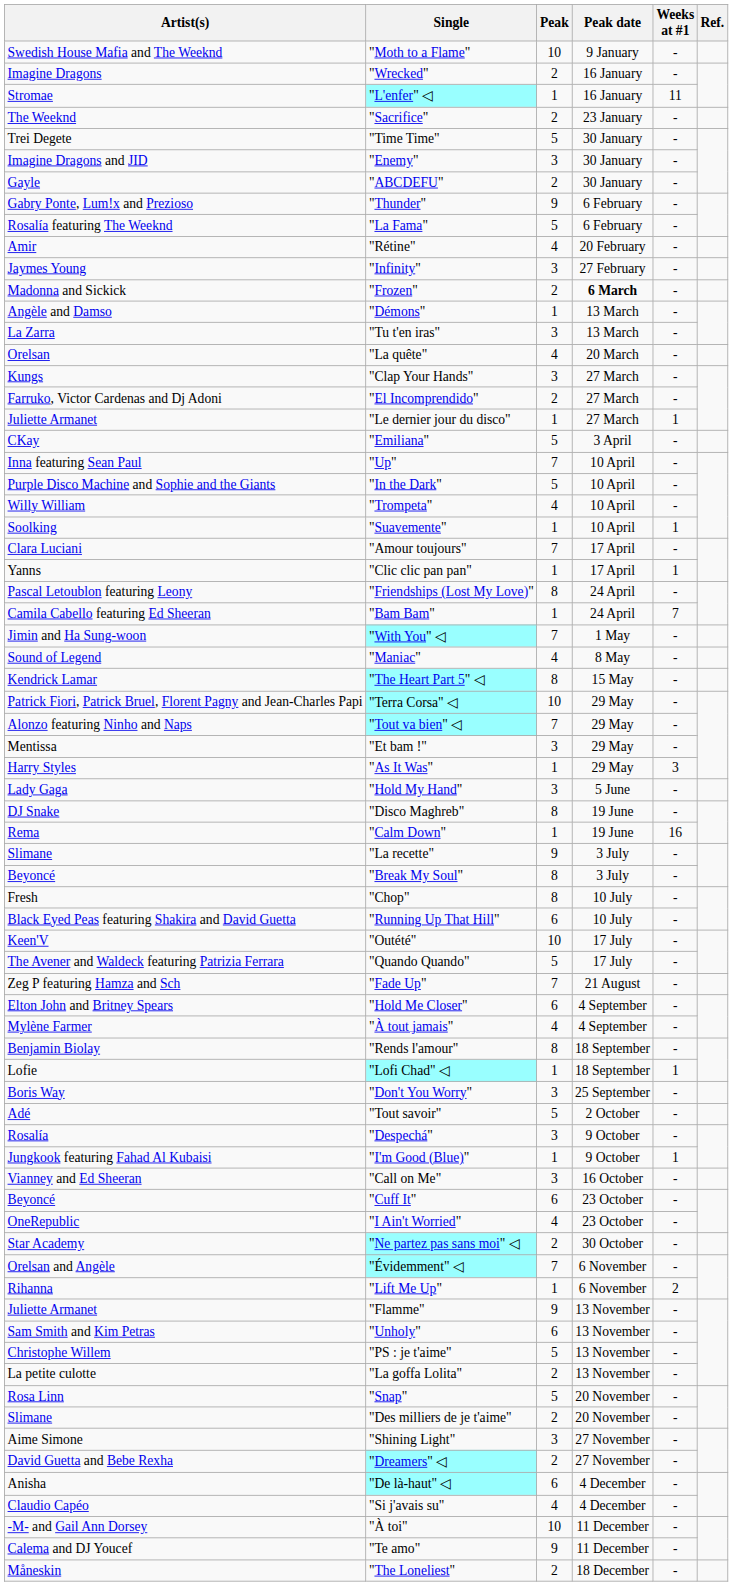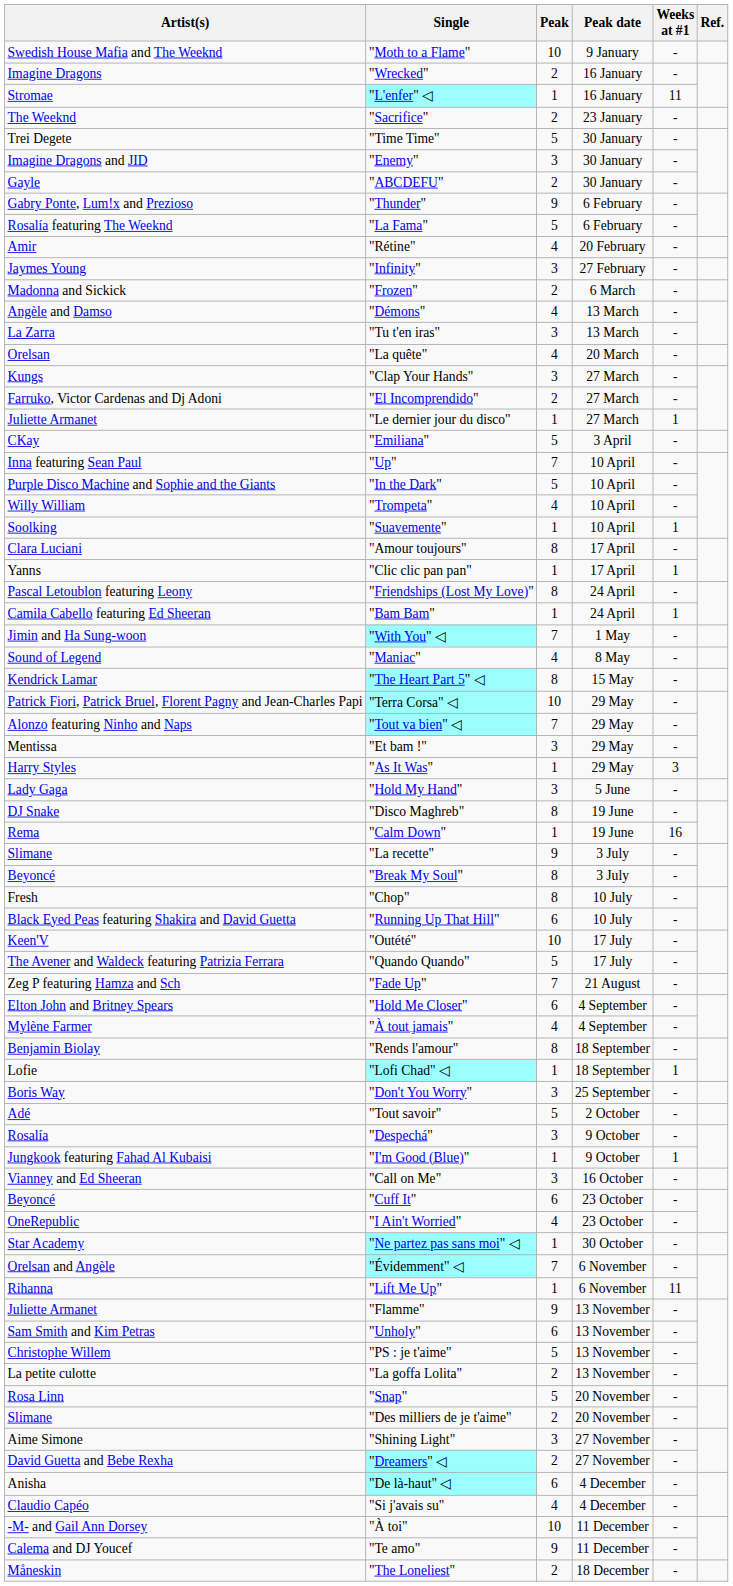(613, 290) bold -> (613, 290) normal
(554, 311) 1 -> (554, 311) 4
(554, 549) 7 -> (554, 549) 8
(675, 613) 7 -> (675, 613) 1
(554, 1243) 2 -> (554, 1243) 1
(675, 1288) 2 -> (675, 1288) 11
